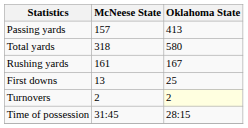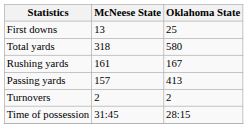rows swapped: (32, 81) <-> (36, 30)
(169, 98) lightyellow background -> (169, 98) no background
